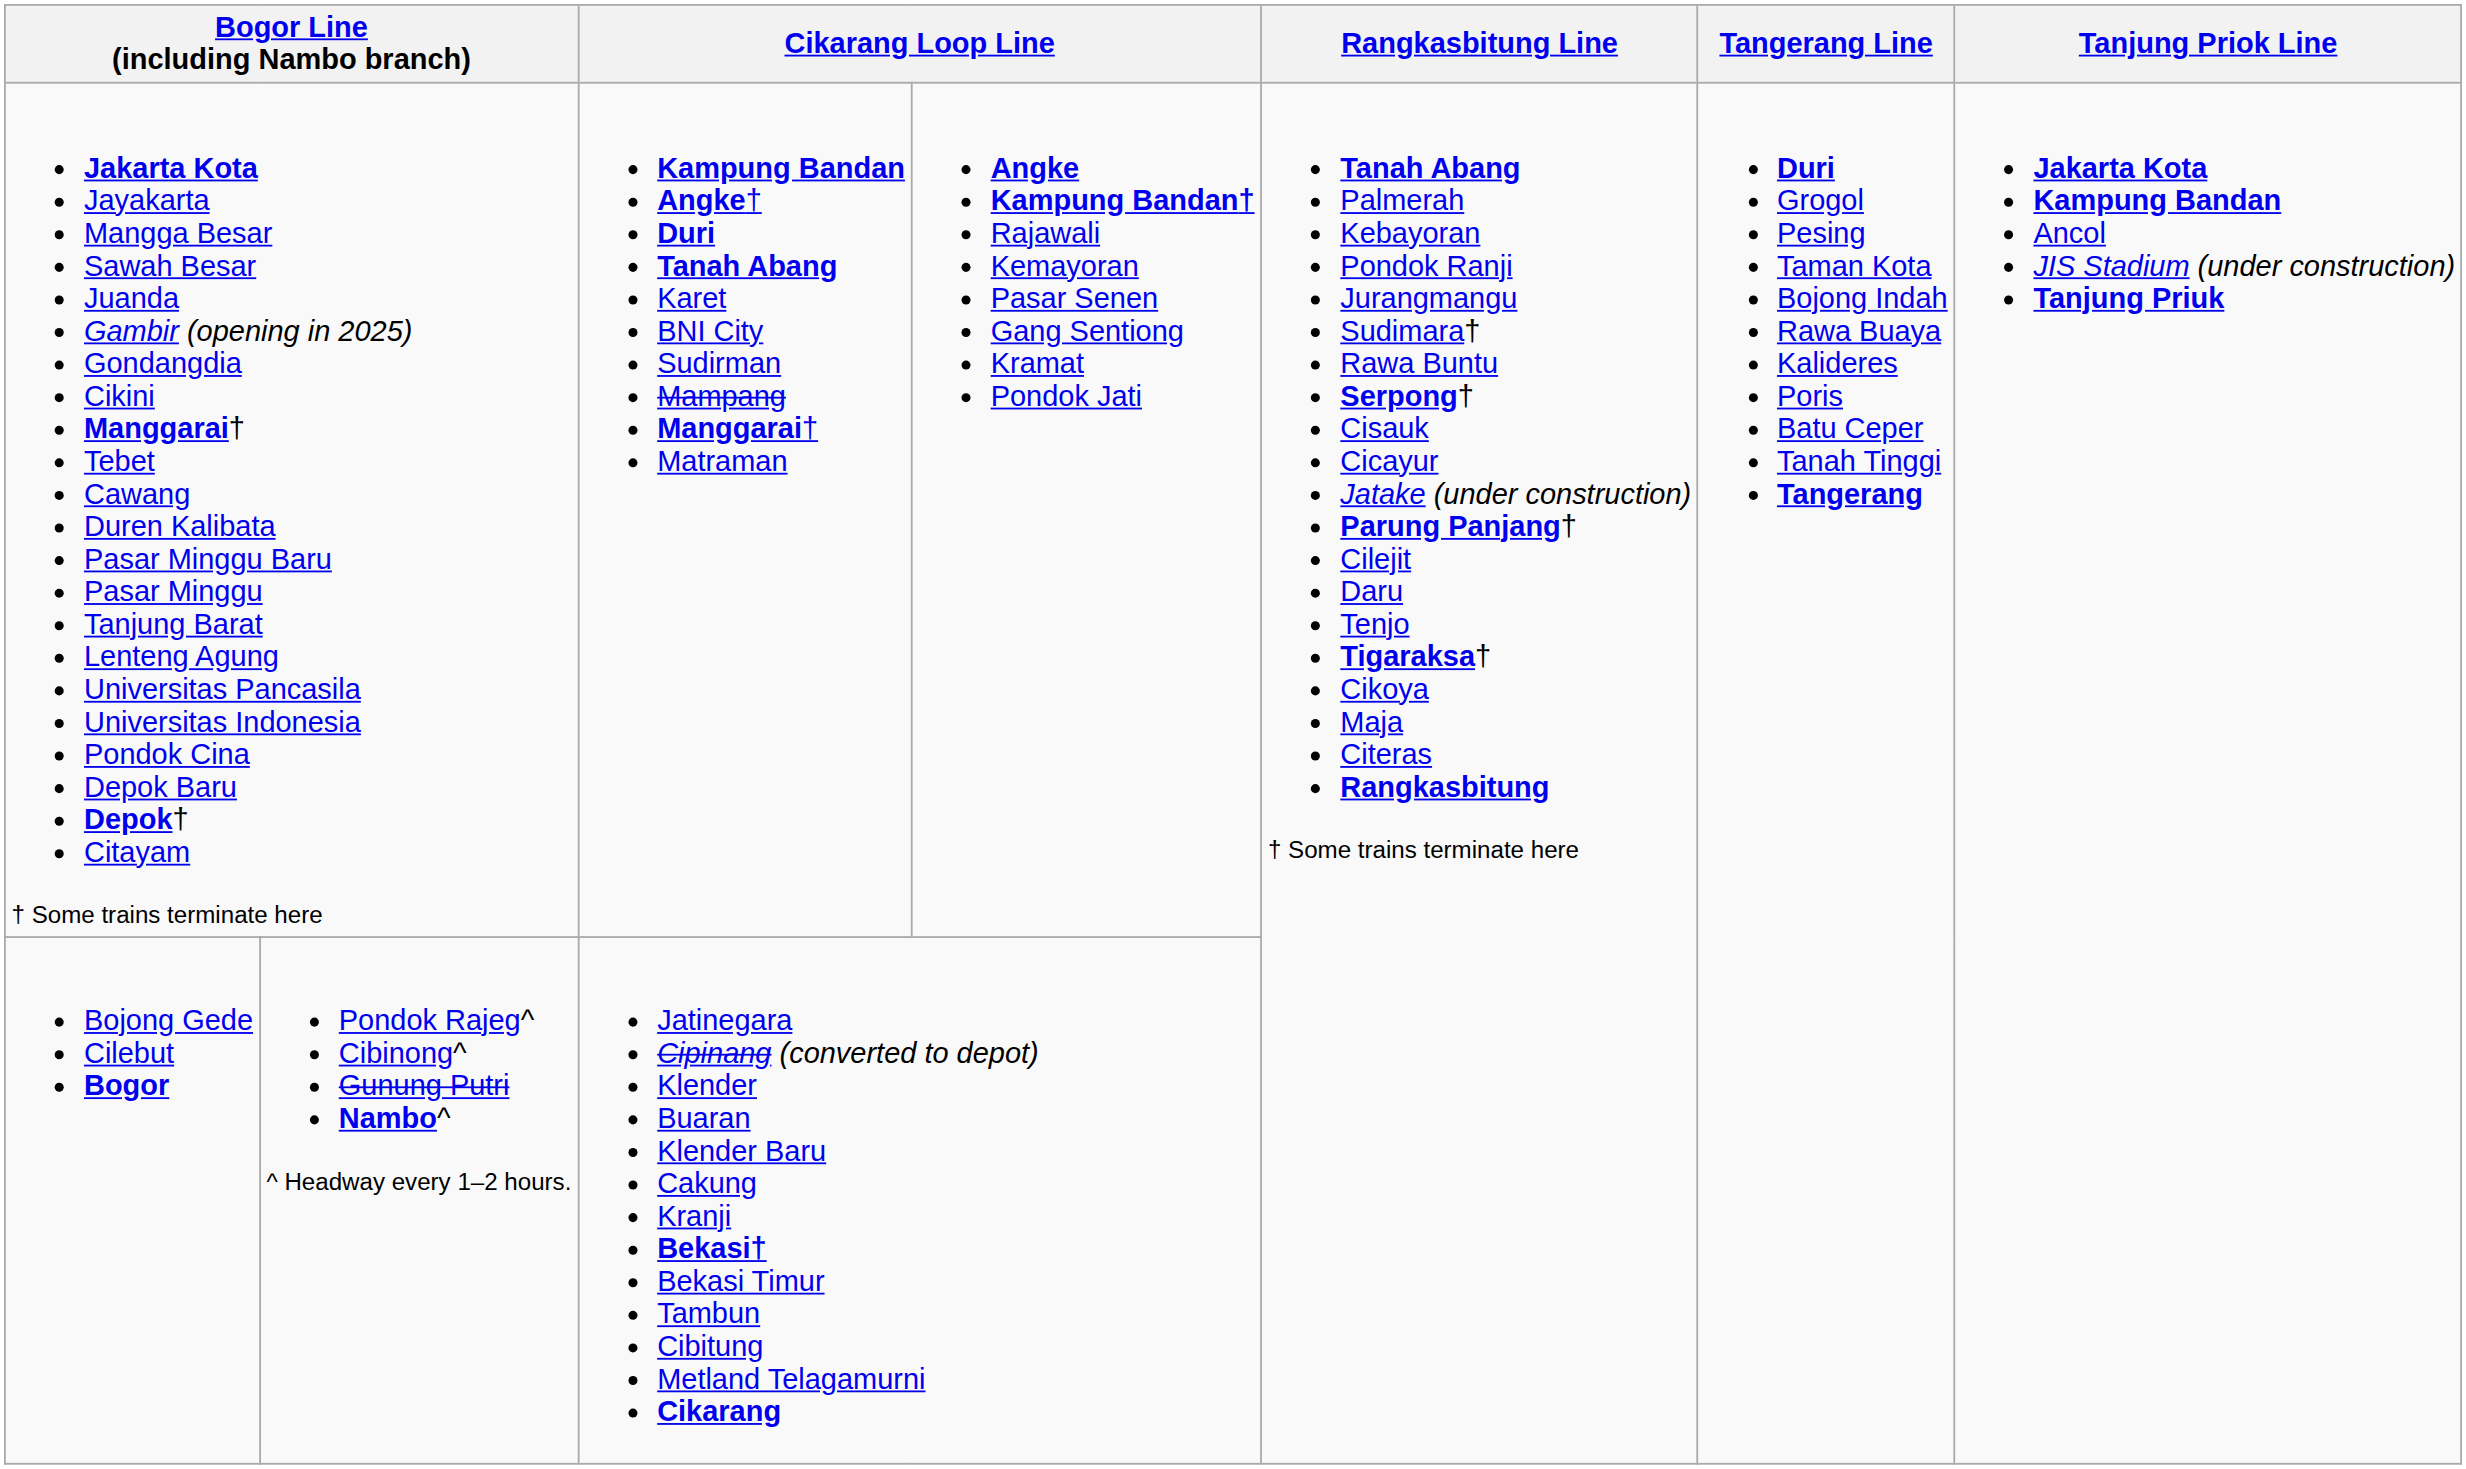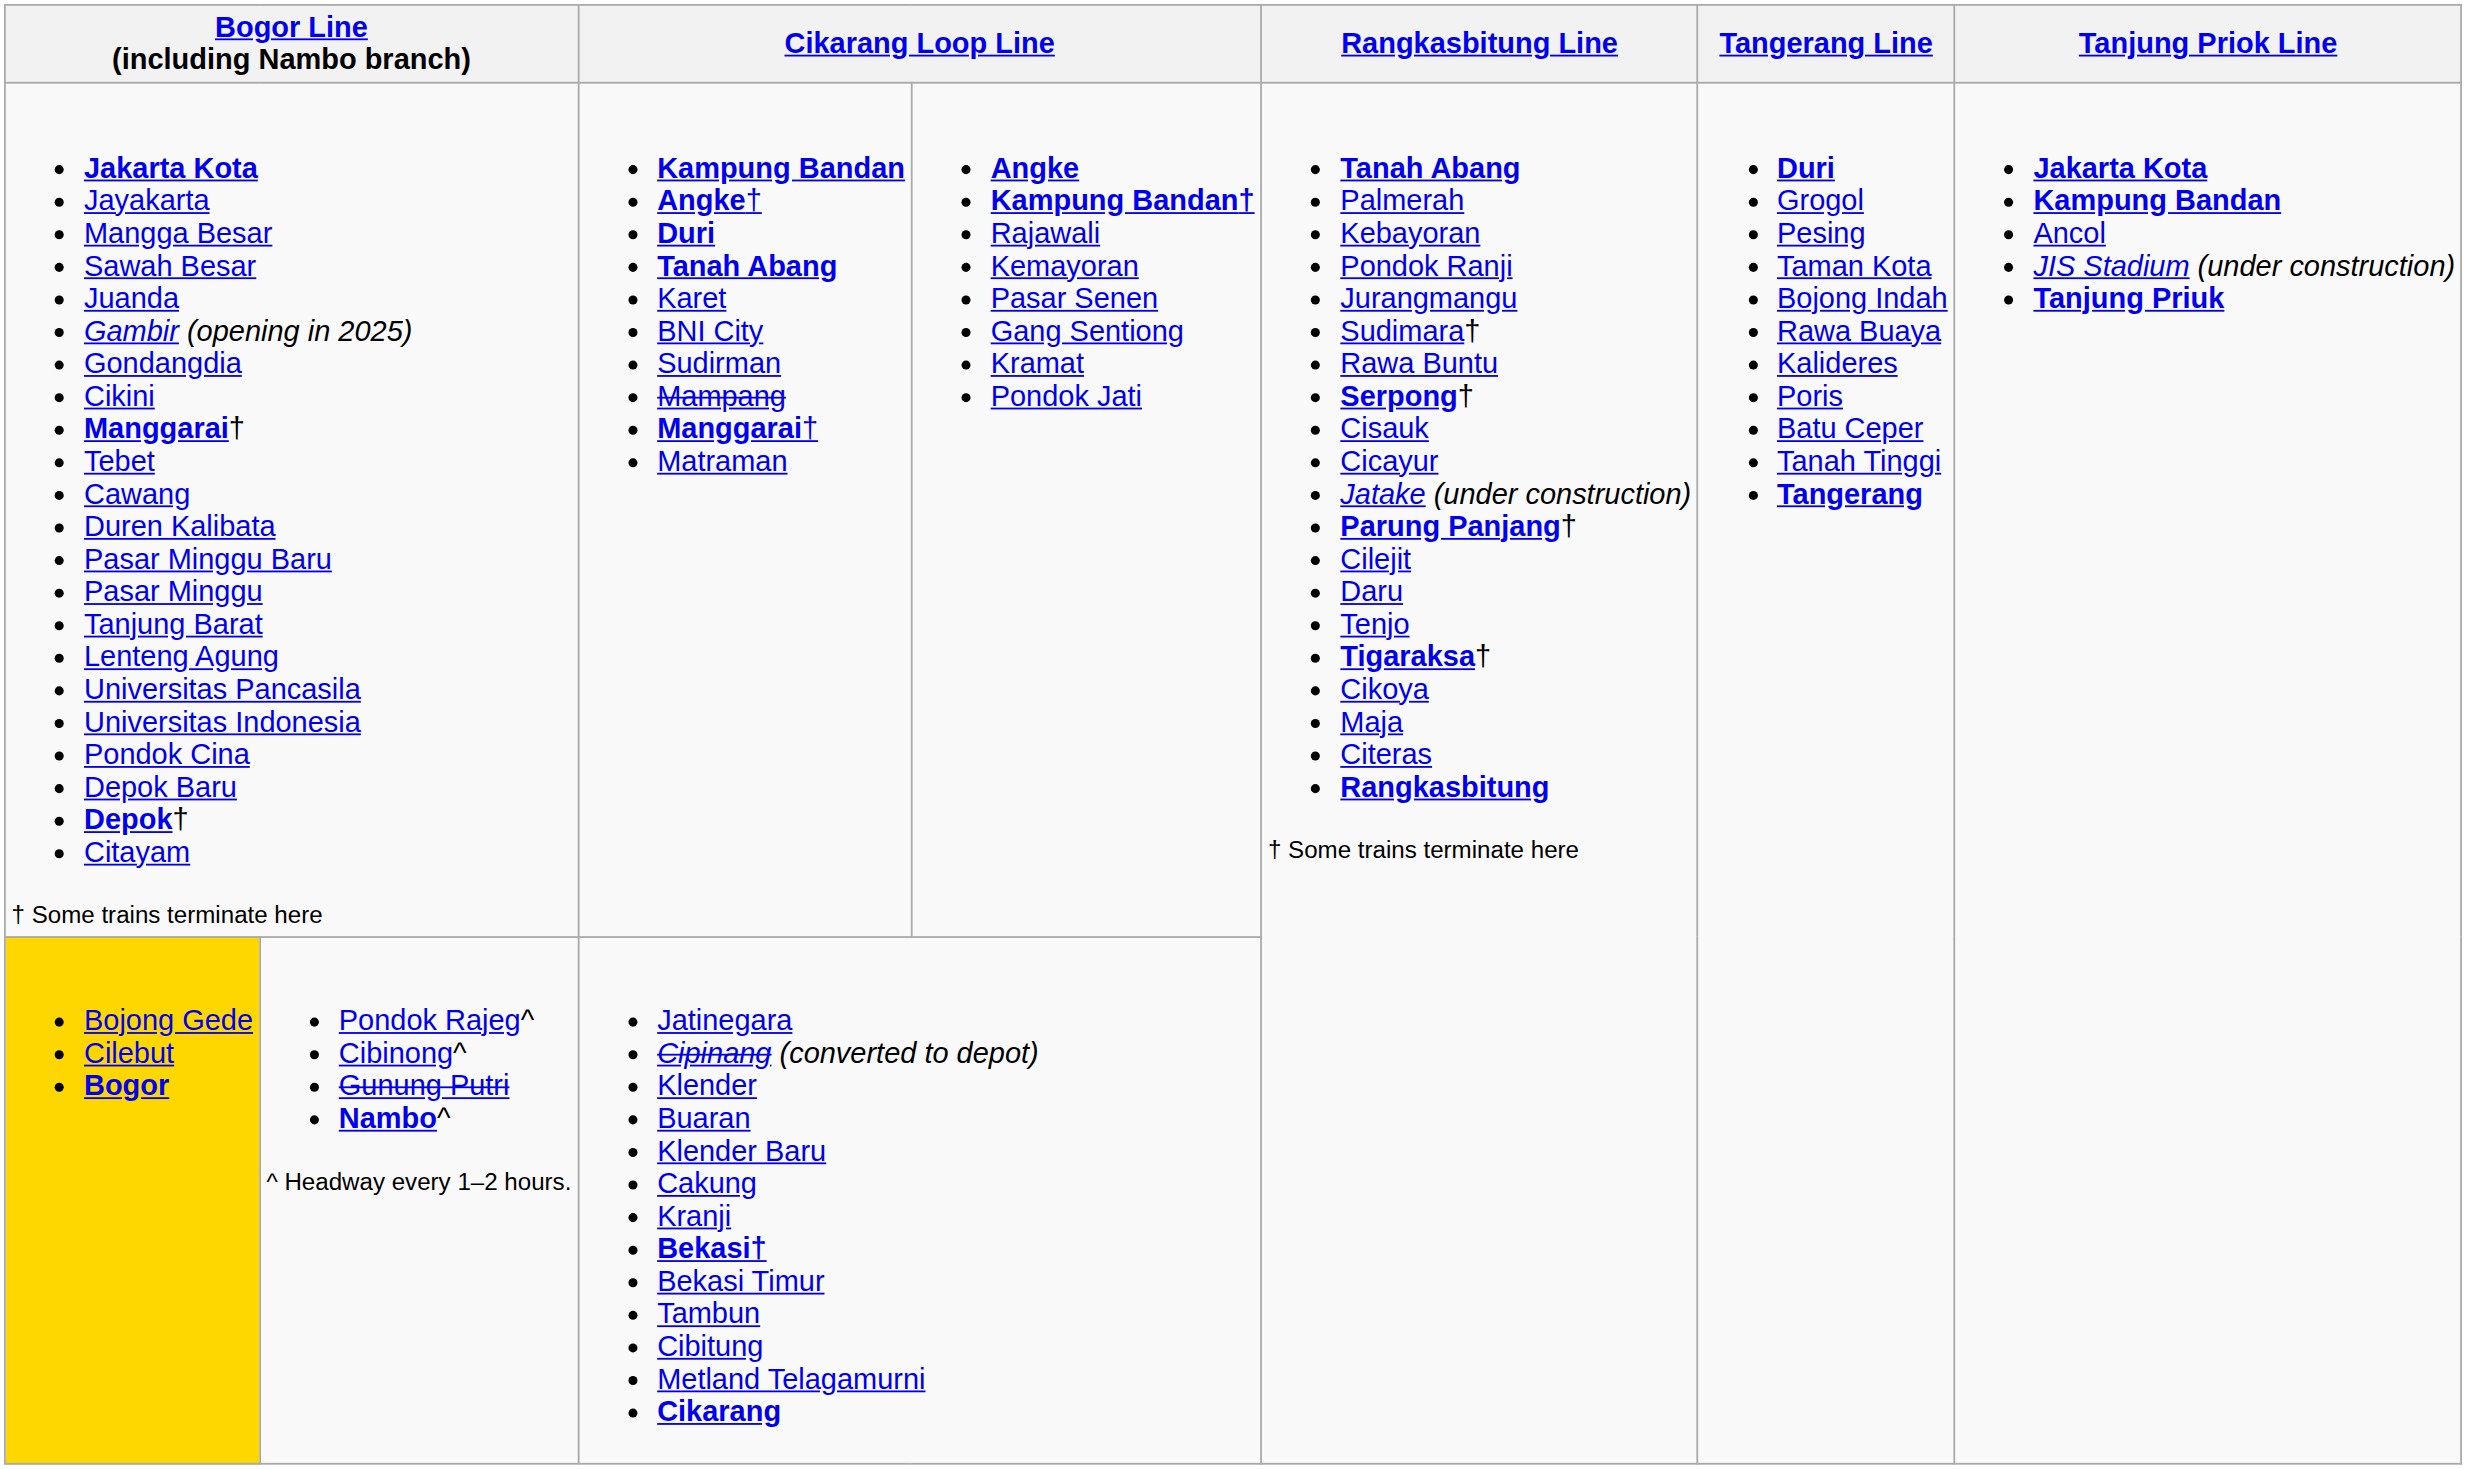(132, 1054) no background -> (132, 1054) gold background
